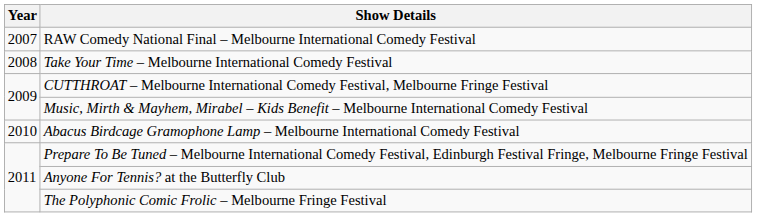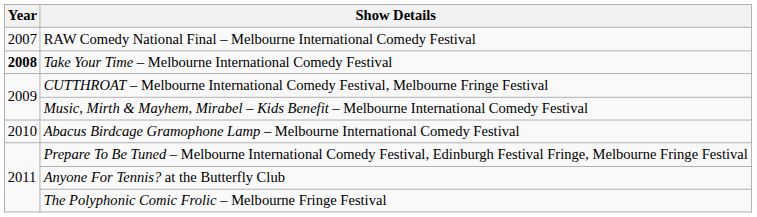(22, 62) normal -> (22, 62) bold
